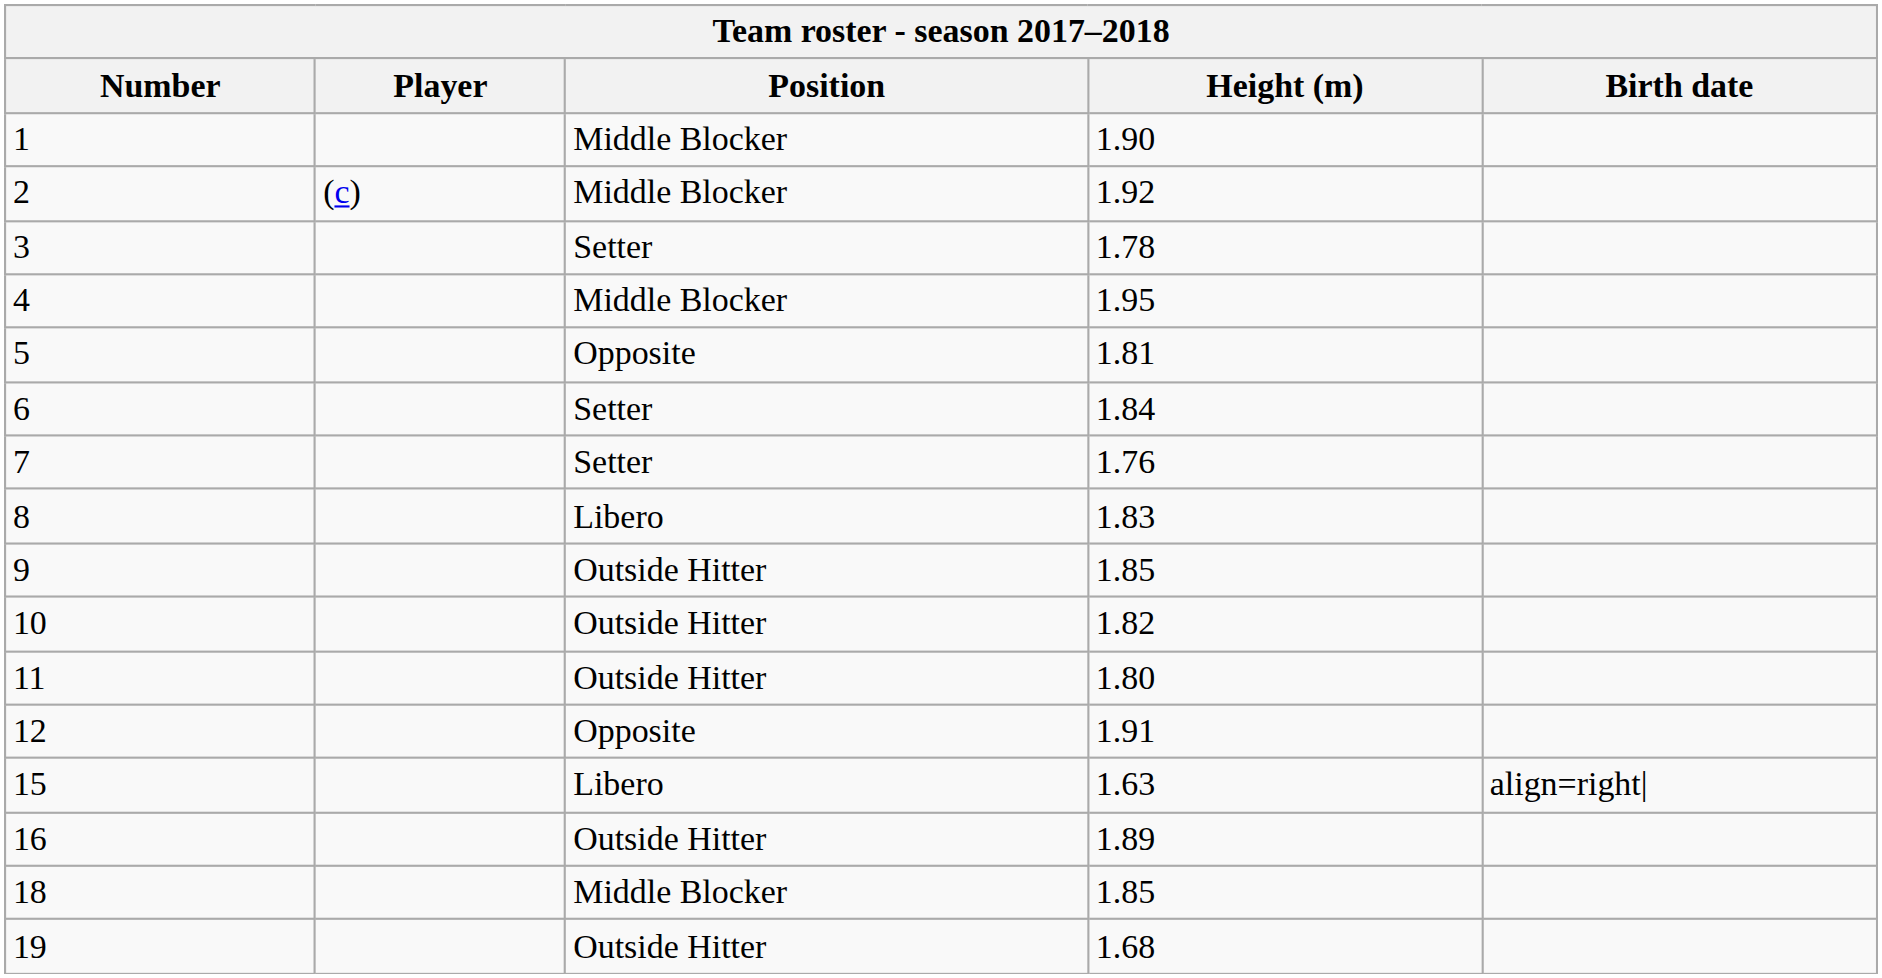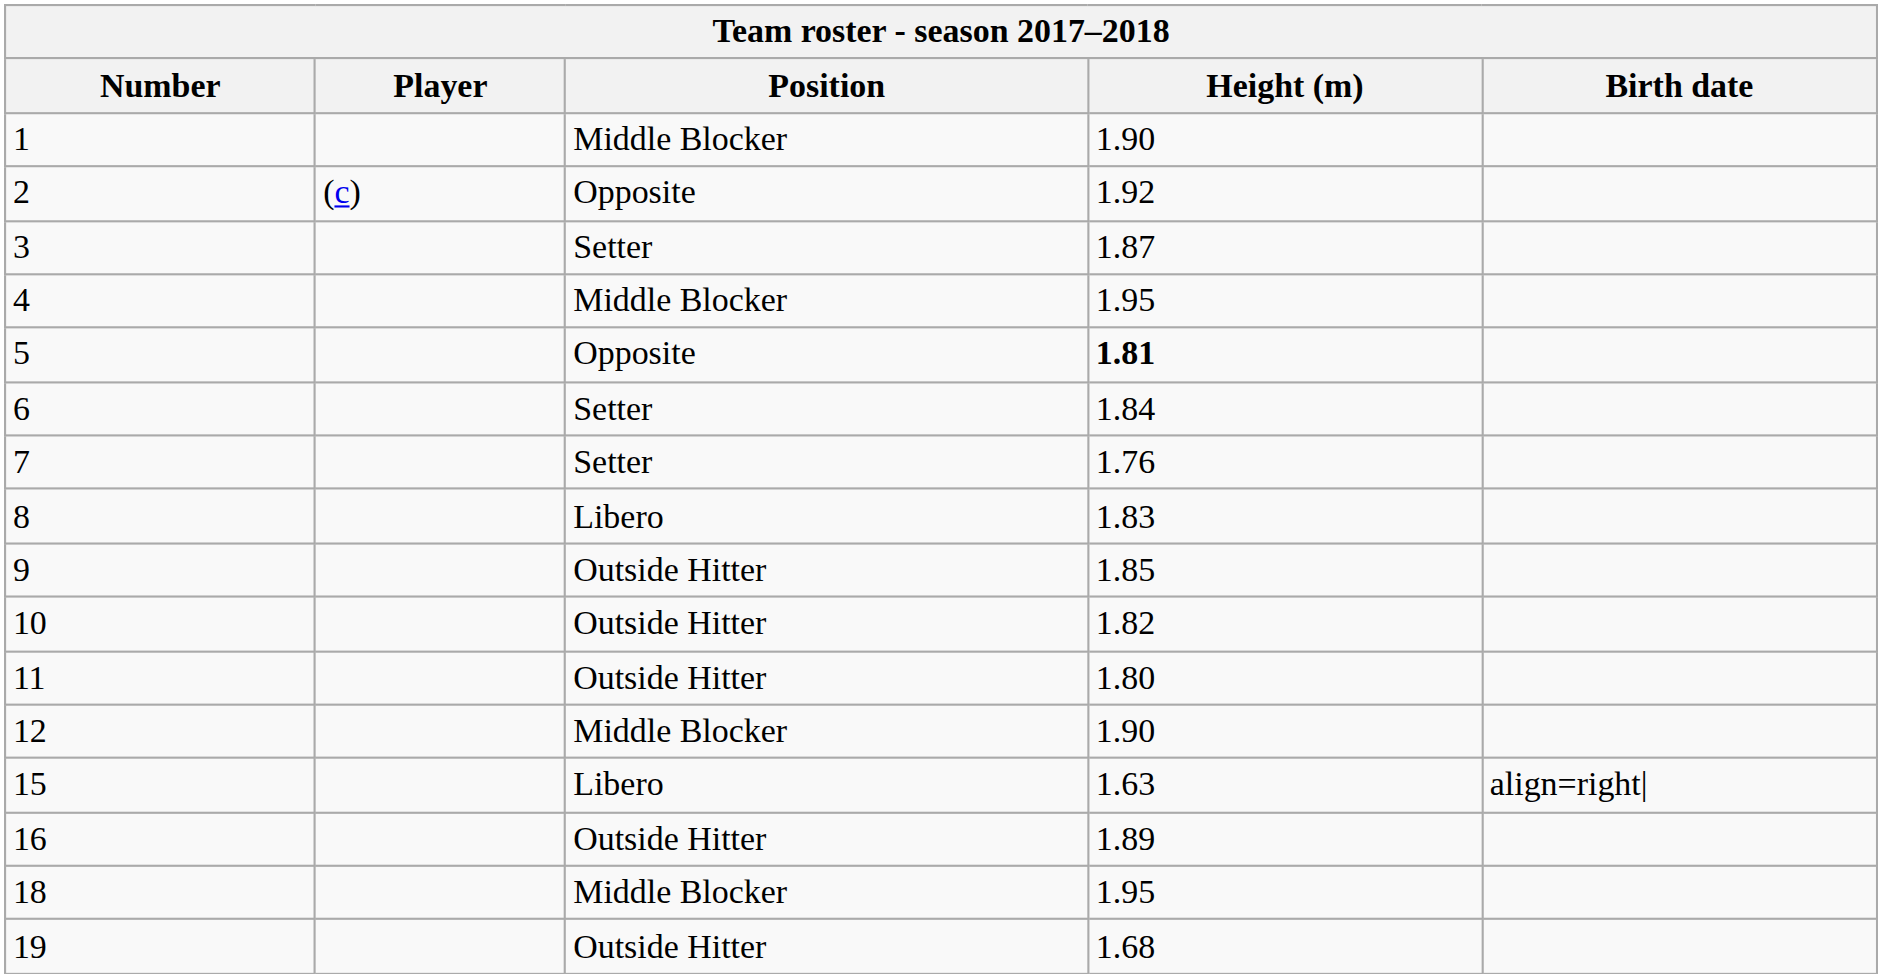(680, 192) Middle Blocker -> (634, 192) Opposite
(1126, 246) 1.78 -> (1126, 246) 1.87
(1126, 354) normal -> (1126, 354) bold
(634, 730) Opposite -> (680, 730) Middle Blocker
(1126, 730) 1.91 -> (1126, 730) 1.90
(1126, 892) 1.85 -> (1126, 892) 1.95
